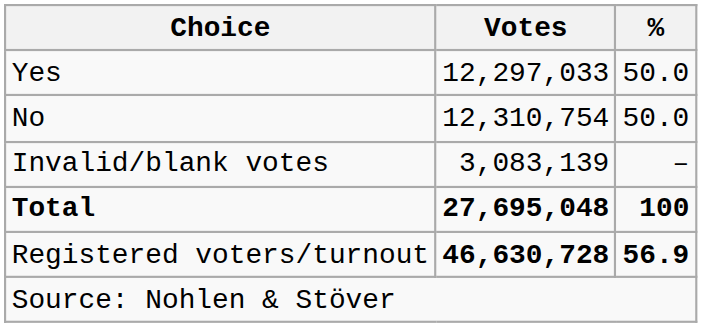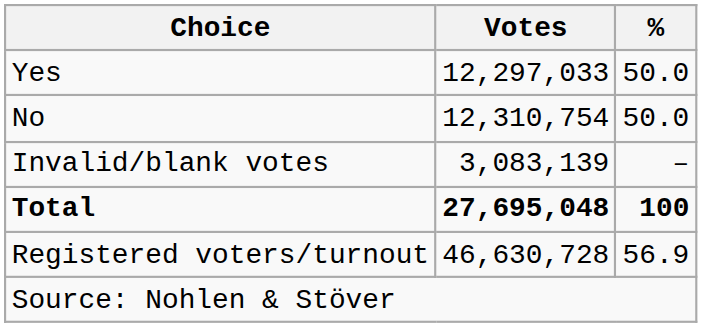(526, 254) bold -> (526, 254) normal
(656, 254) bold -> (656, 254) normal
